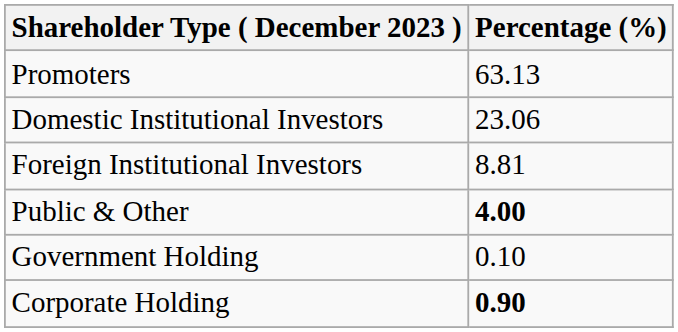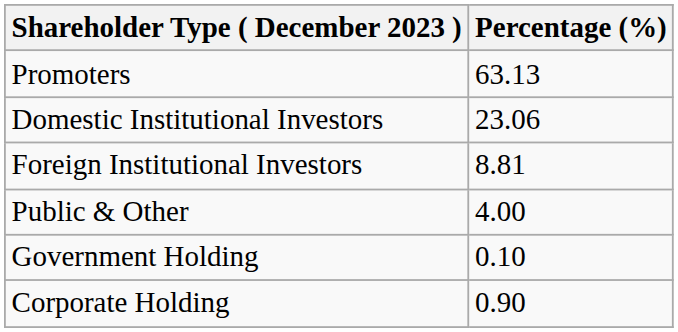(500, 211) bold -> (500, 211) normal
(500, 303) bold -> (500, 303) normal
